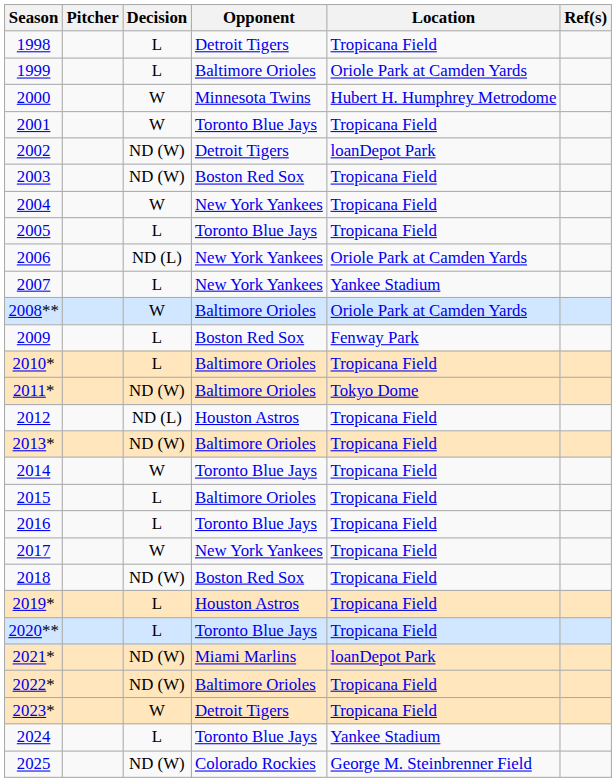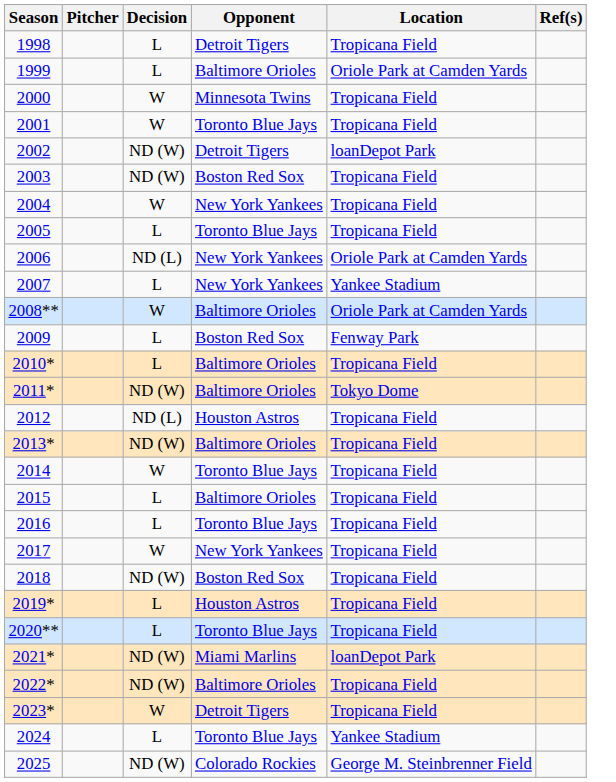(443, 97) Hubert H. Humphrey Metrodome -> (384, 97) Tropicana Field
